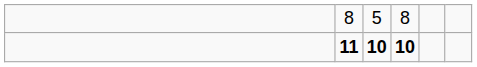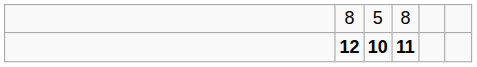(349, 47) 11 -> (349, 47) 12
(405, 47) 10 -> (405, 47) 11
